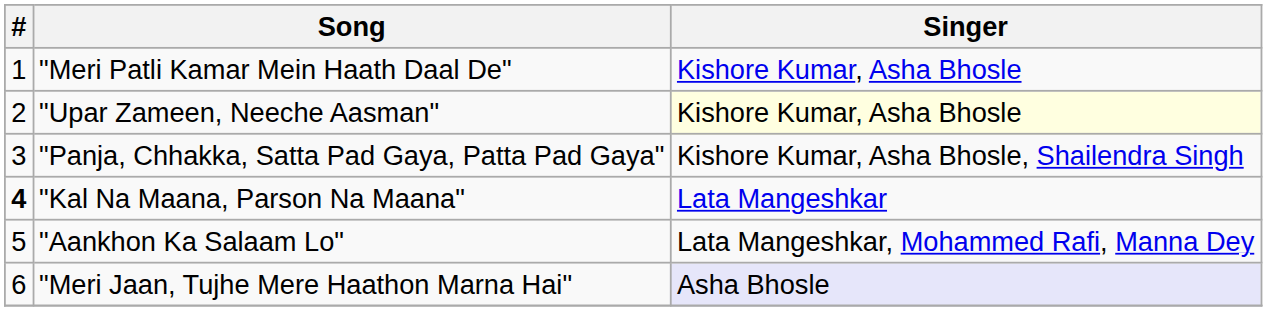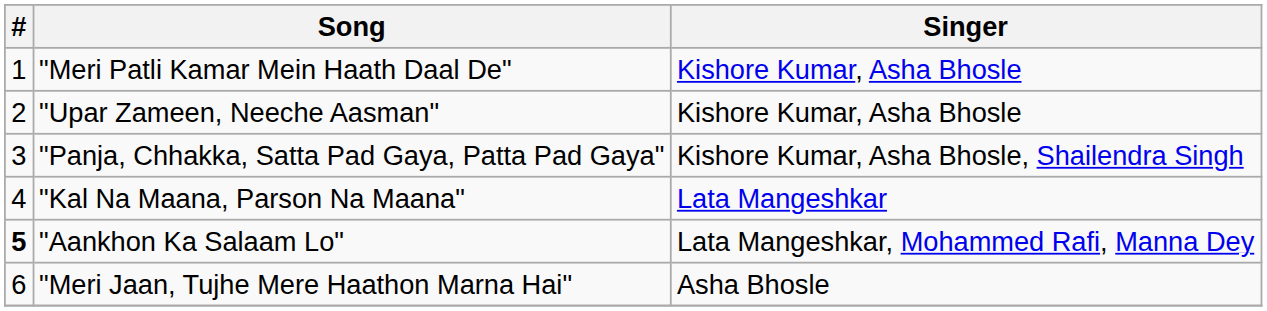(849, 113) lightyellow background -> (849, 113) no background
(19, 199) bold -> (19, 199) normal
(19, 242) normal -> (19, 242) bold
(753, 285) lavender background -> (753, 285) no background
